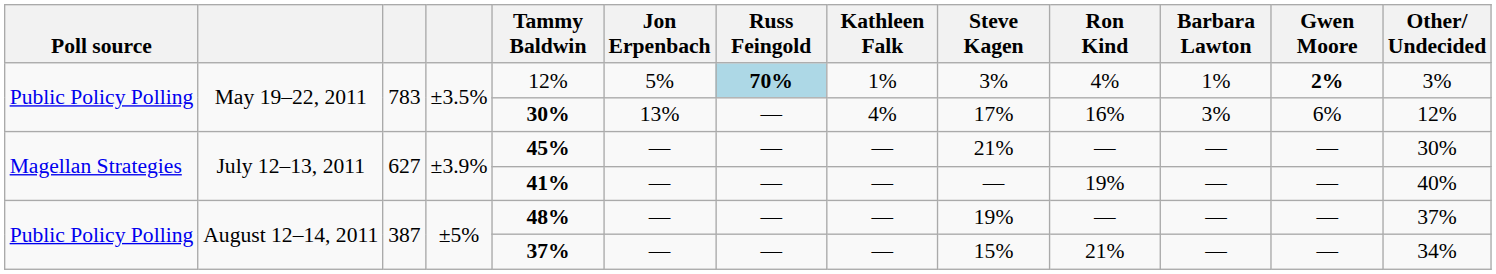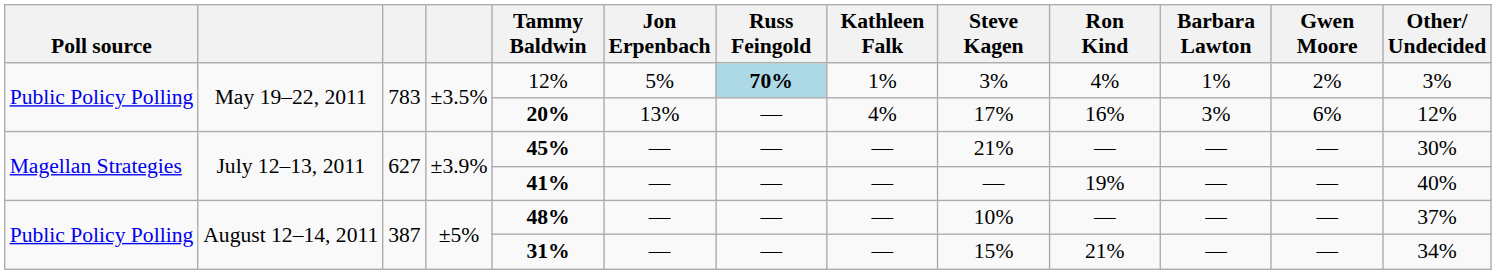(1327, 80) bold -> (1327, 80) normal
(548, 114) 30% -> (548, 114) 20%
(994, 217) 19% -> (994, 217) 10%
(548, 251) 37% -> (548, 251) 31%
